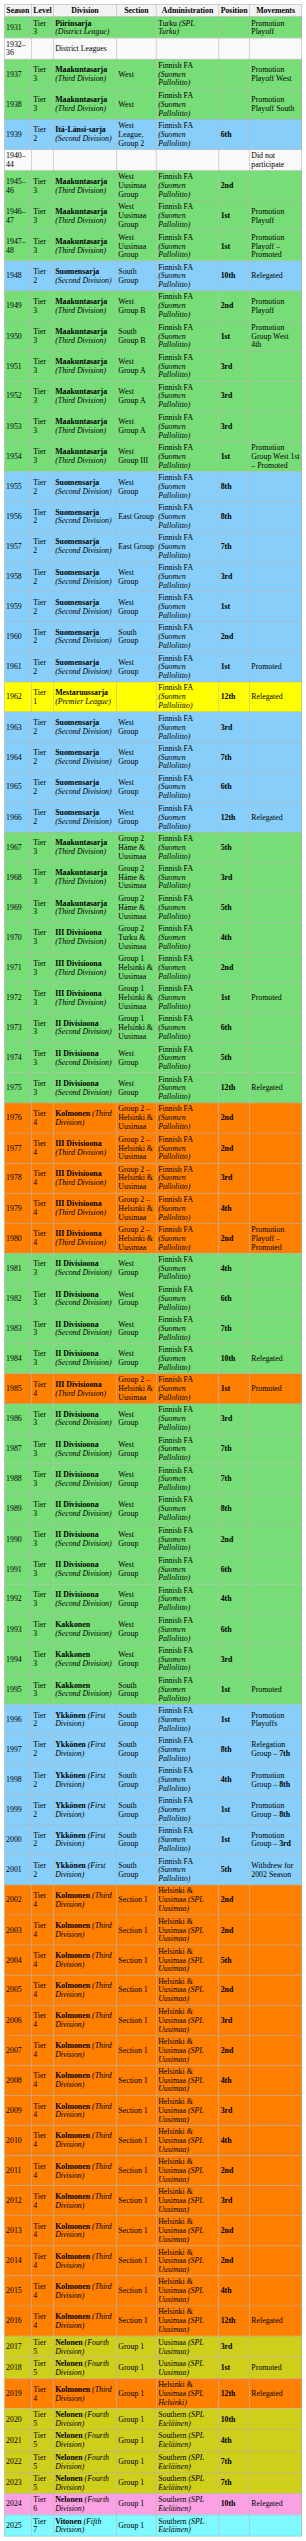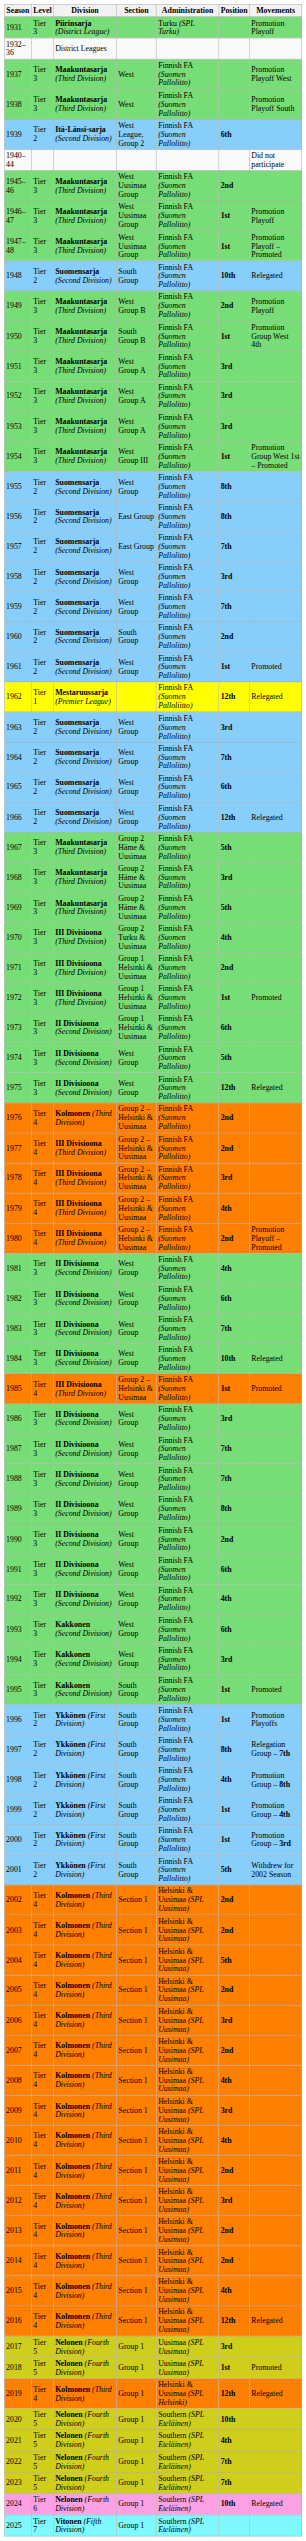(225, 606) 1st -> (226, 606) 7th
(271, 1809) Promotion Group – 8th -> (271, 1809) Promotion Group – 4th
